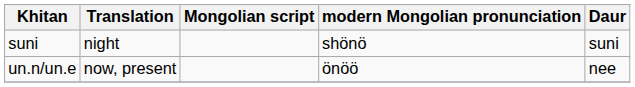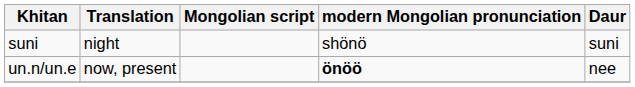(340, 69) normal -> (342, 69) bold
